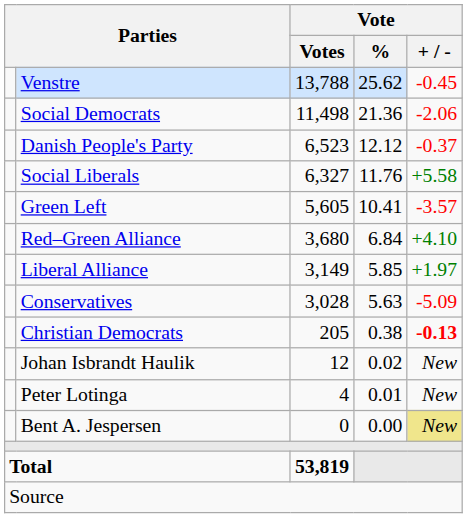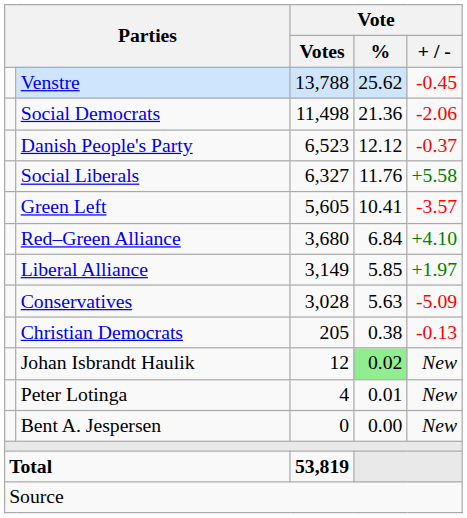(437, 332) bold -> (437, 332) normal
(385, 363) no background -> (385, 363) lightgreen background
(440, 425) khaki background -> (440, 425) no background
